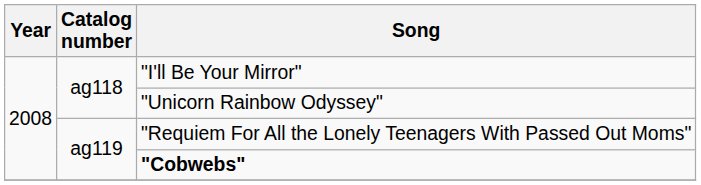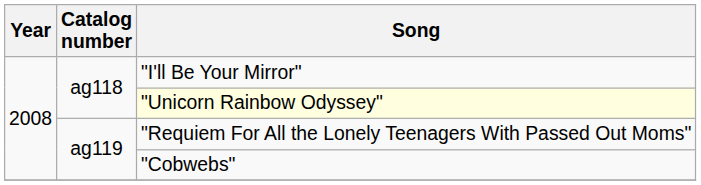(262, 103) no background -> (262, 103) lightyellow background
(193, 164) bold -> (188, 164) normal
